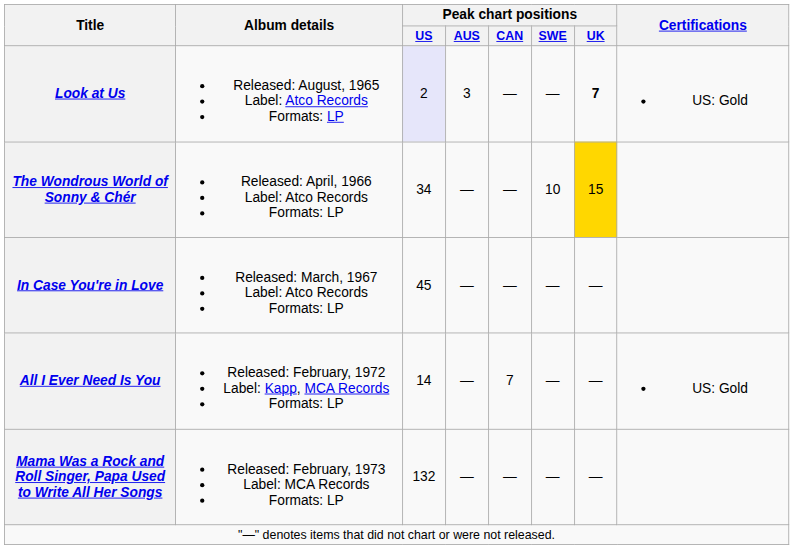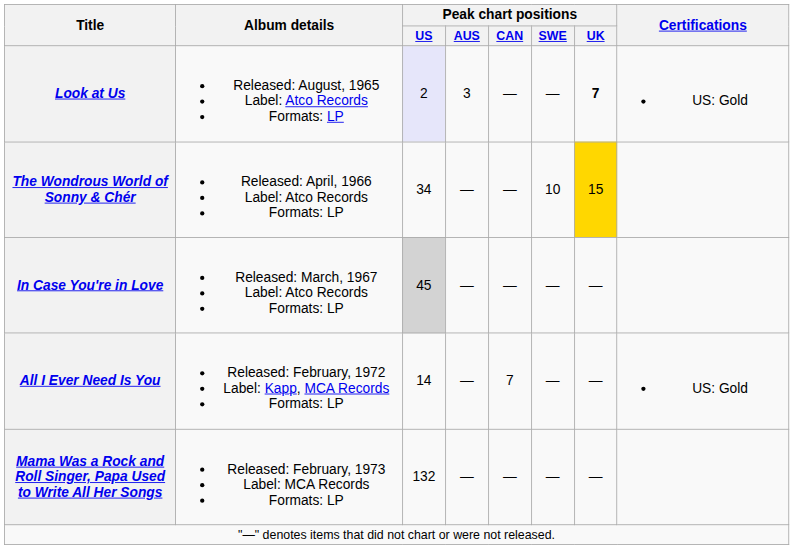(424, 285) no background -> (424, 285) lightgrey background
